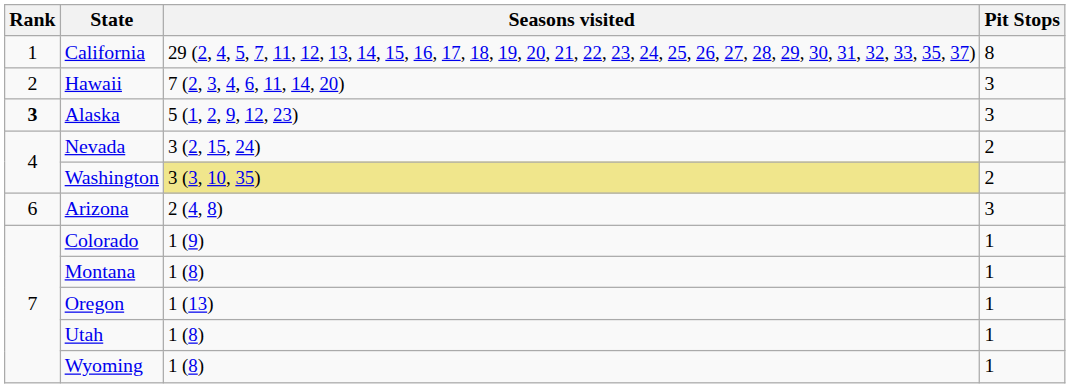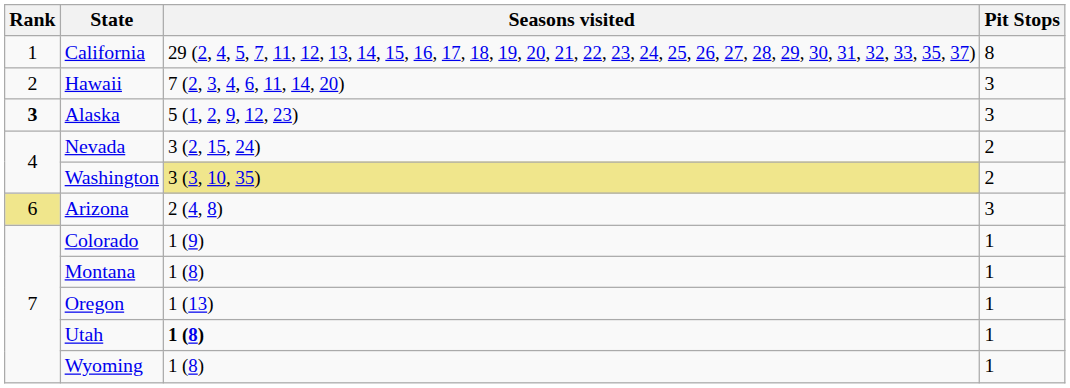(32, 209) no background -> (32, 209) khaki background
(186, 334) normal -> (186, 334) bold
